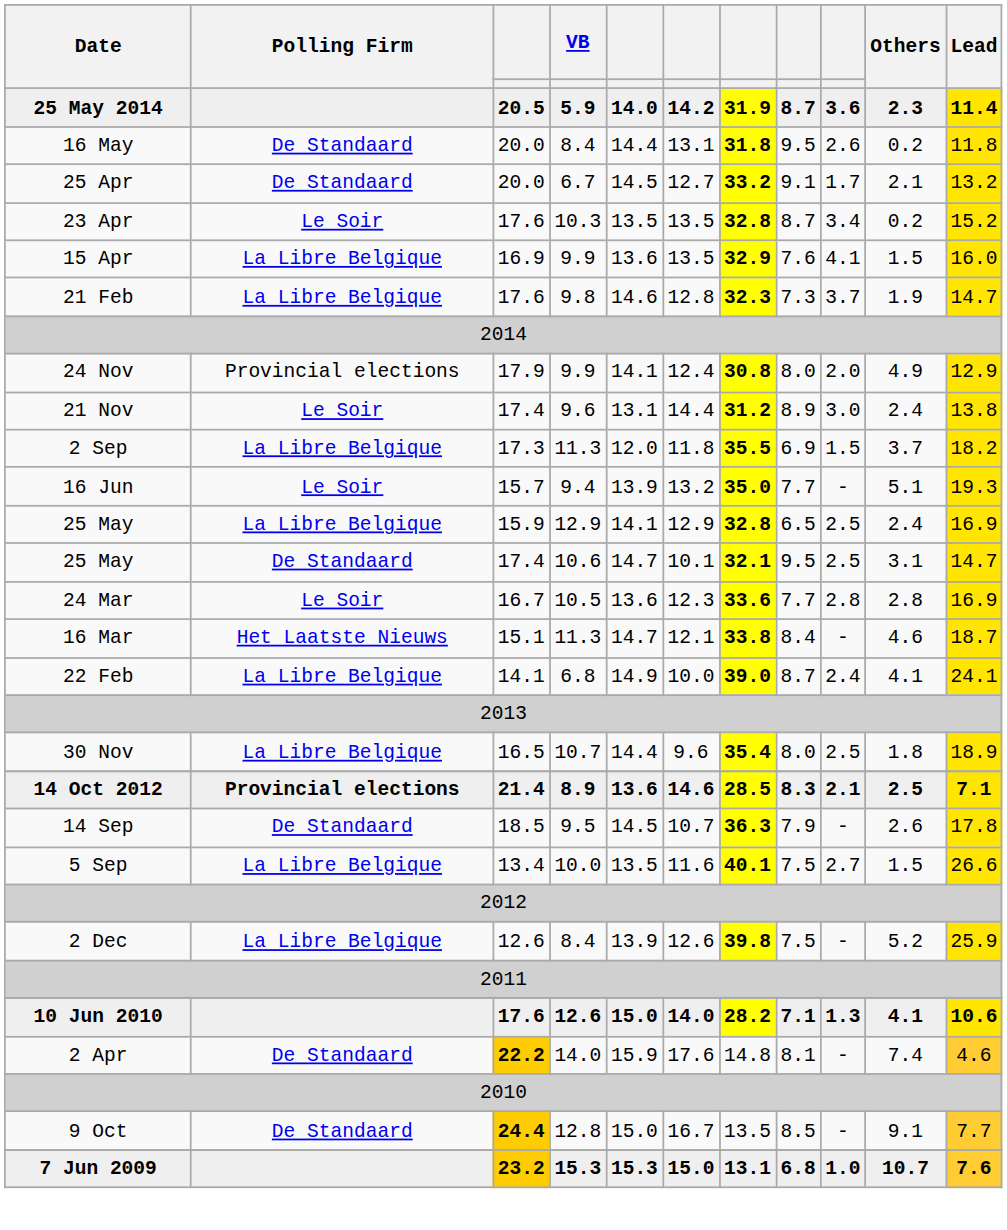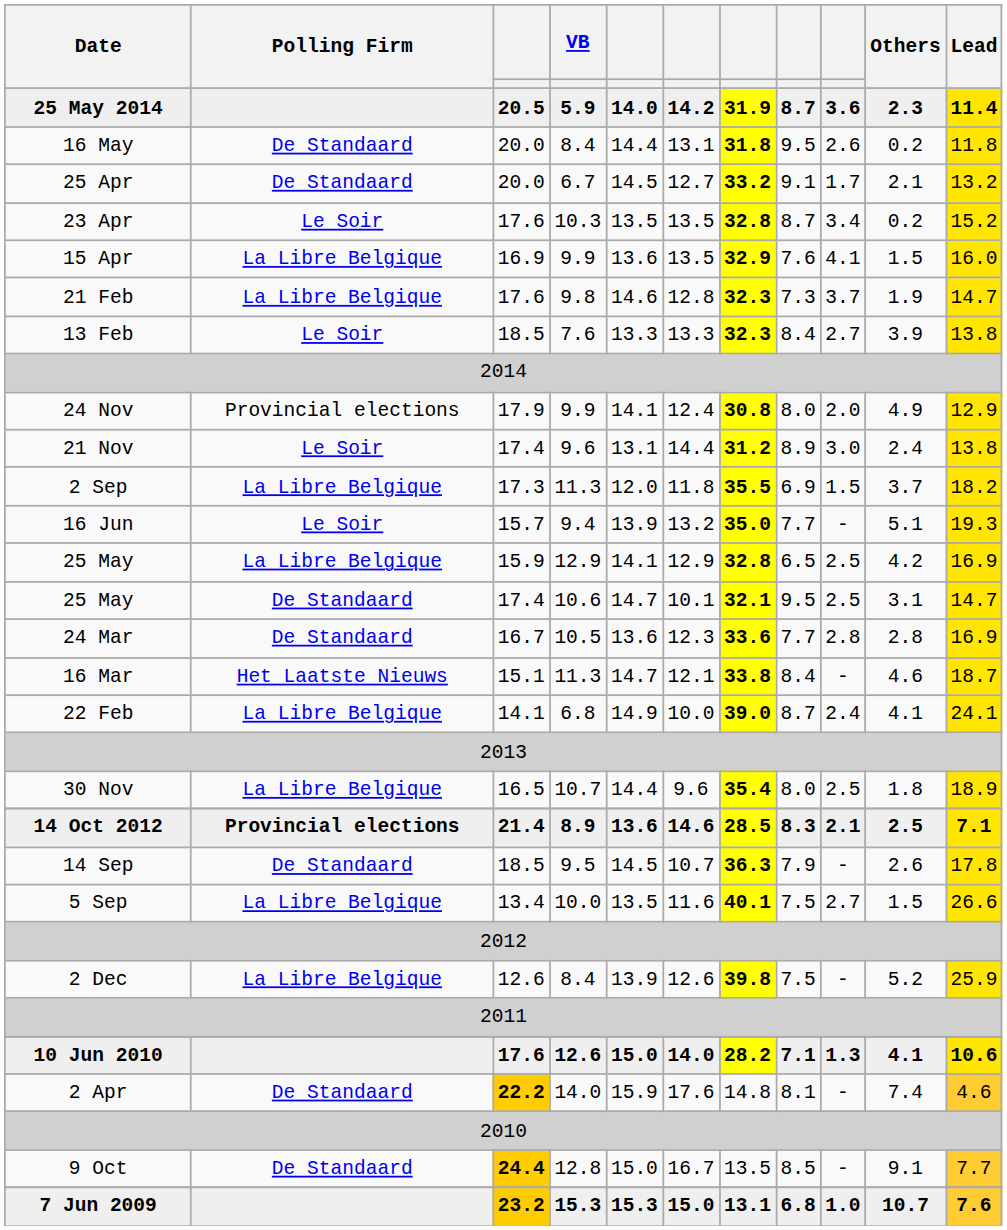+ row: (98, 335)
(905, 525) 2.4 -> (905, 562) 4.2
(342, 600) Le Soir -> (342, 638) De Standaard
